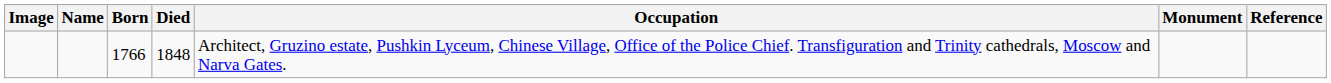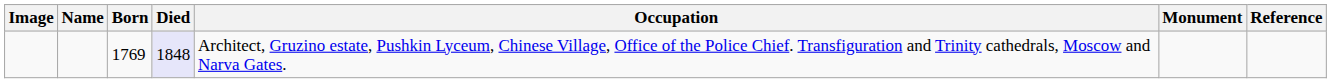(129, 54) 1766 -> (129, 54) 1769
(173, 54) no background -> (173, 54) lavender background
